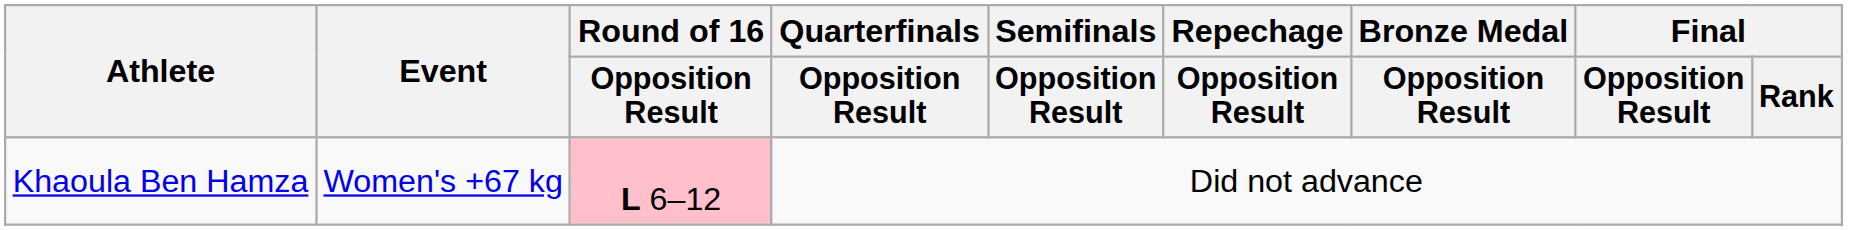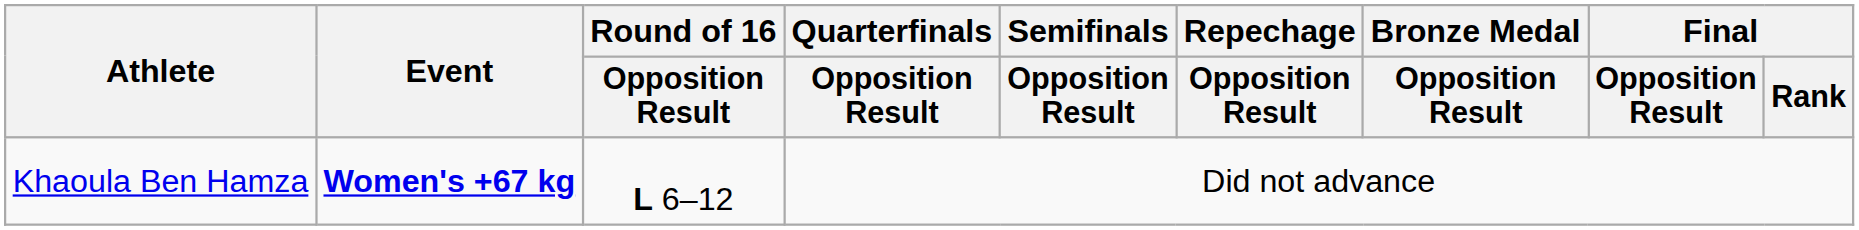(443, 182) normal -> (449, 182) bold
(671, 199) pink background -> (683, 199) no background
